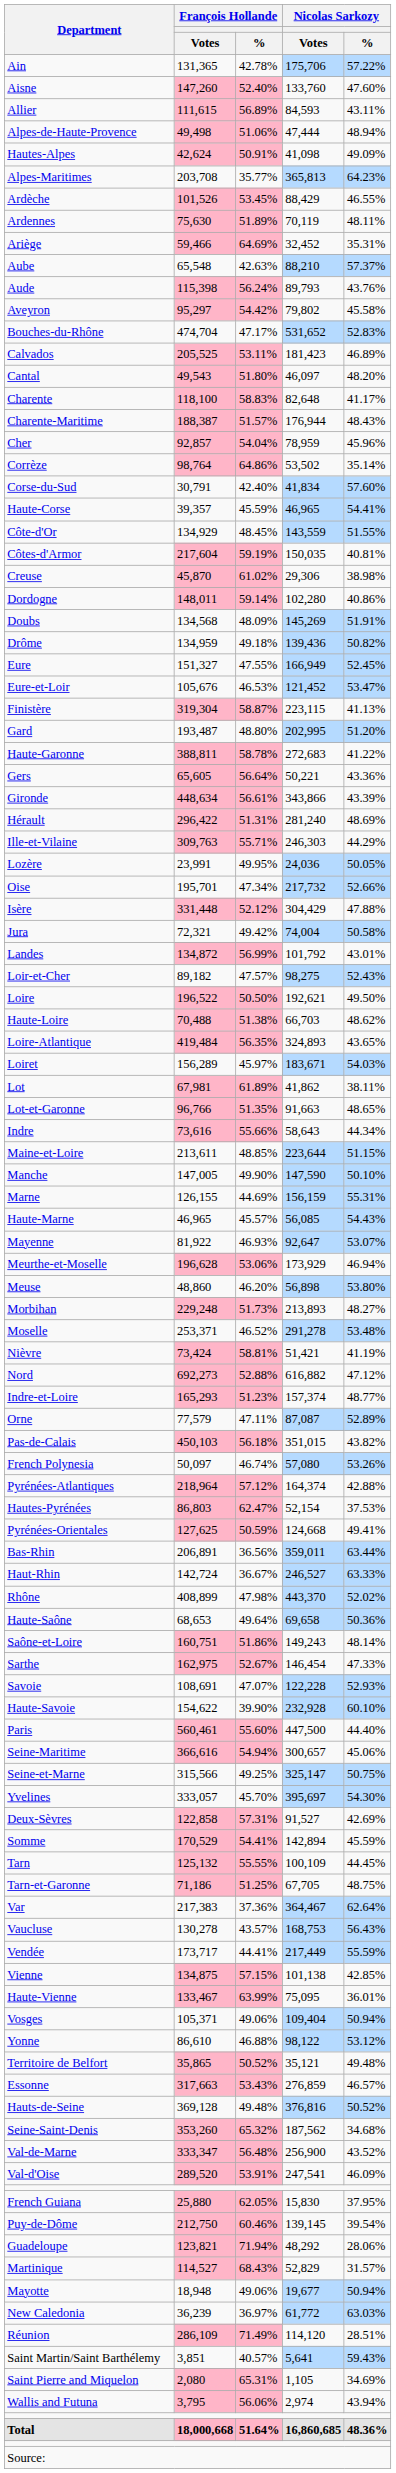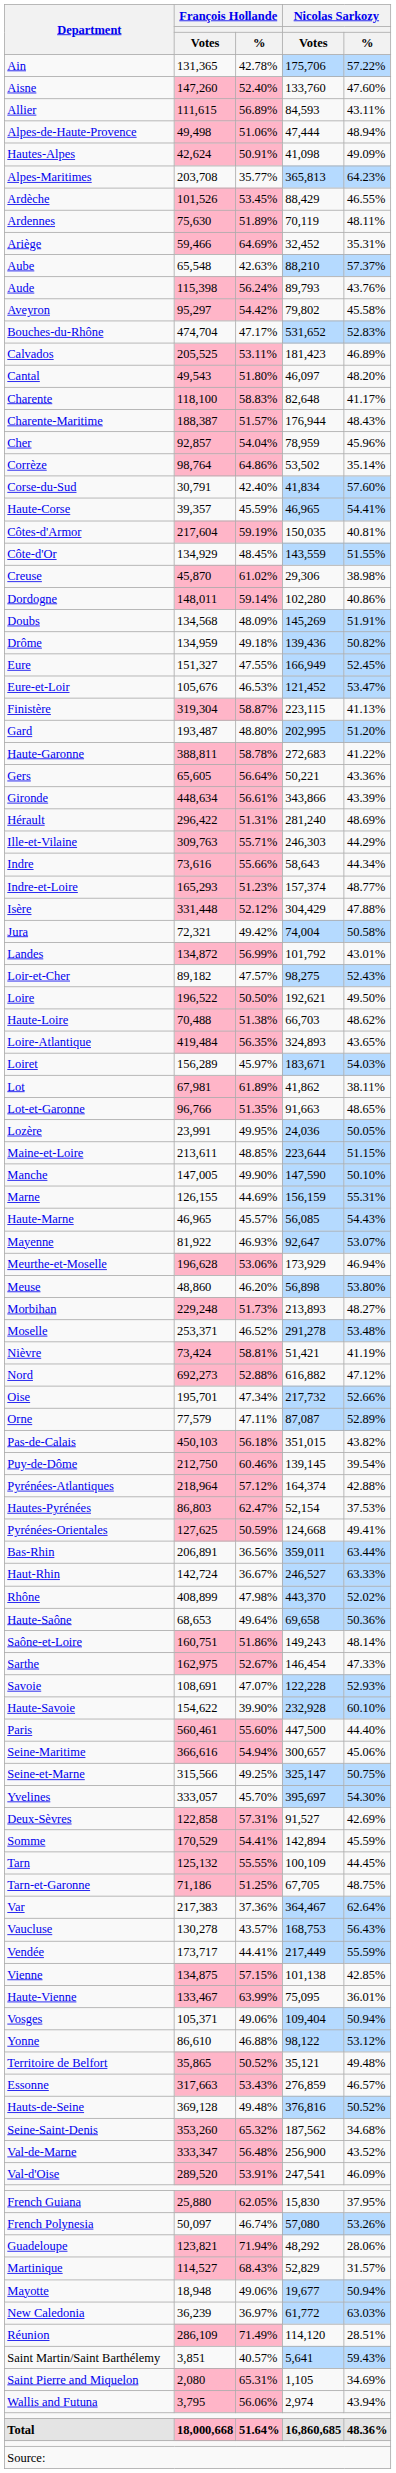rows swapped: (32, 531) <-> (44, 554)
rows swapped: (20, 1131) <-> (25, 864)
rows swapped: (43, 1397) <-> (19, 887)
rows swapped: (42, 2224) <-> (50, 1464)
